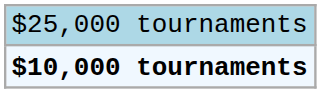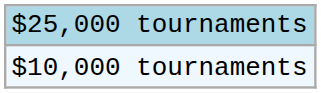(160, 67) bold -> (160, 67) normal
